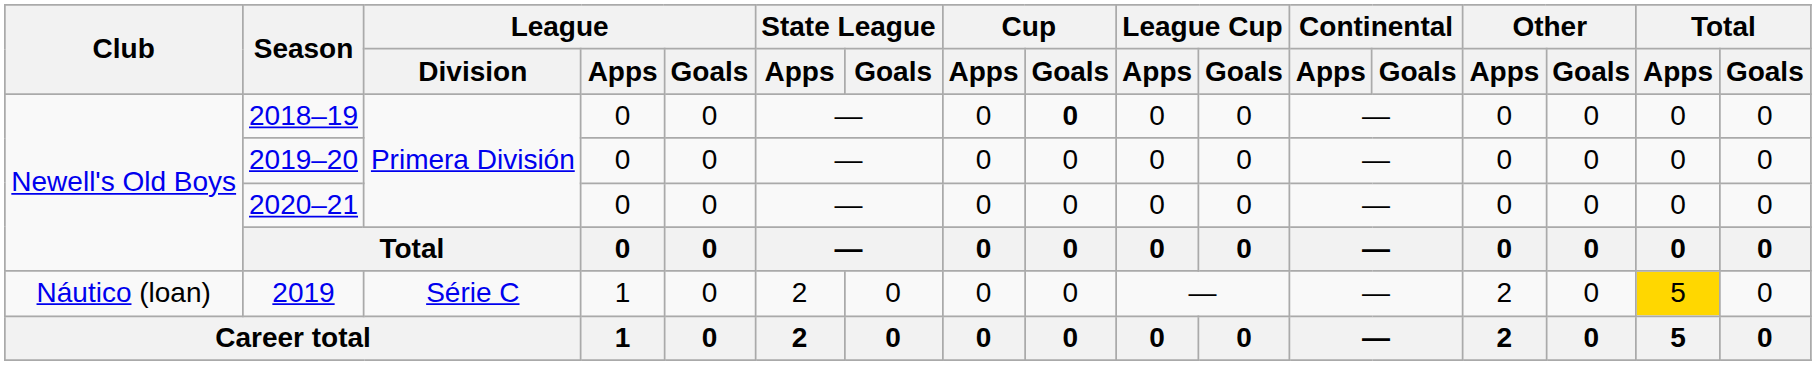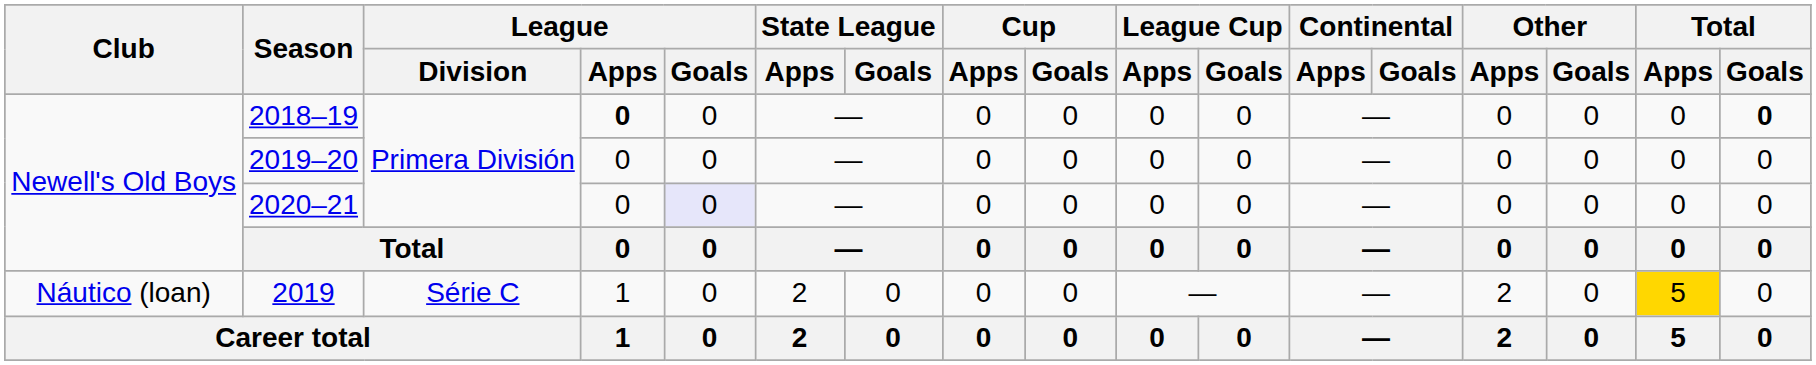(623, 115) normal -> (623, 115) bold
(1070, 115) bold -> (1070, 115) normal
(1765, 115) normal -> (1765, 115) bold
(709, 204) no background -> (709, 204) lavender background
